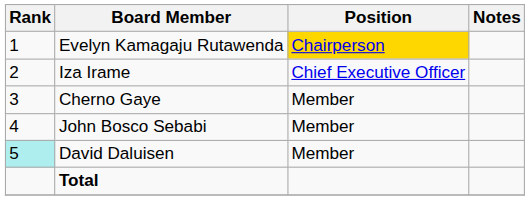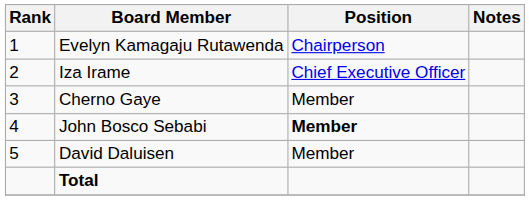(338, 45) gold background -> (338, 45) no background
(323, 126) normal -> (324, 126) bold
(14, 153) paleturquoise background -> (14, 153) no background
